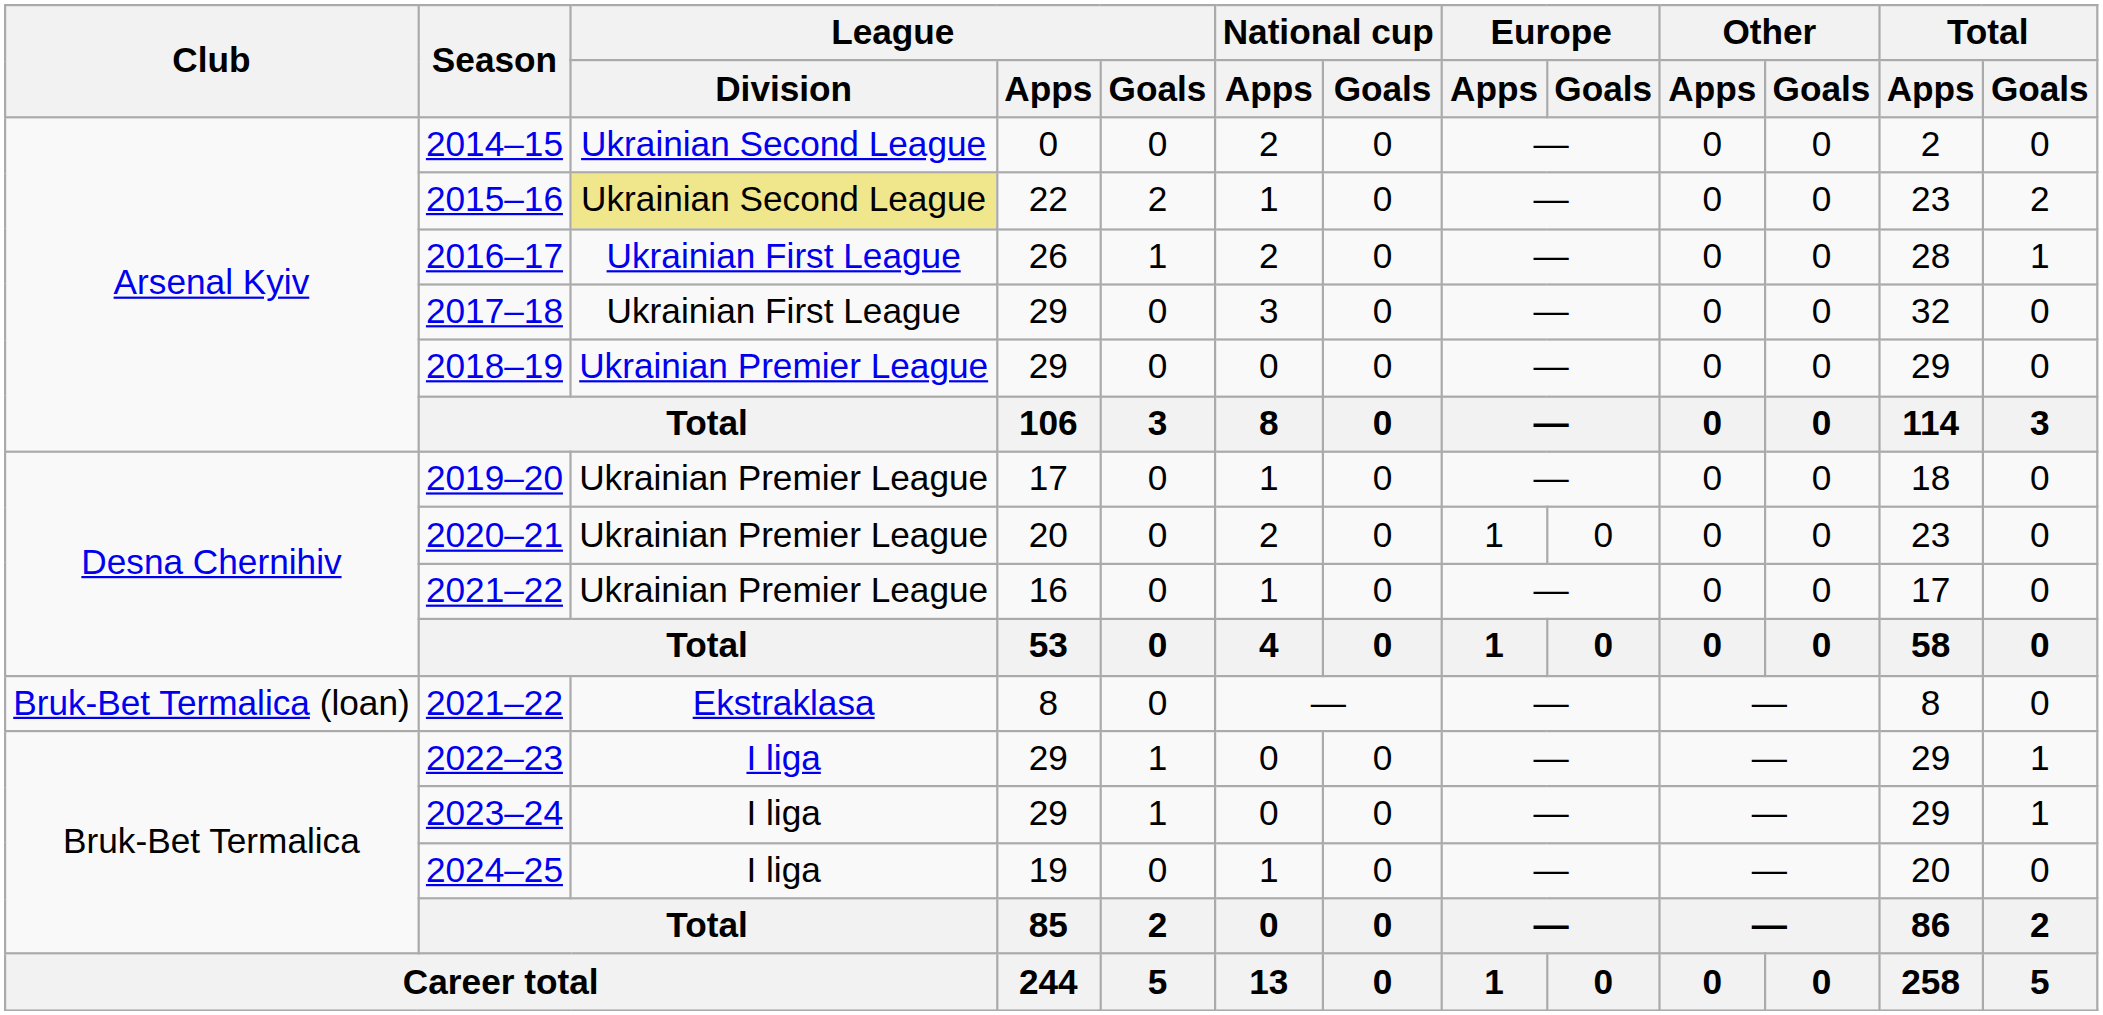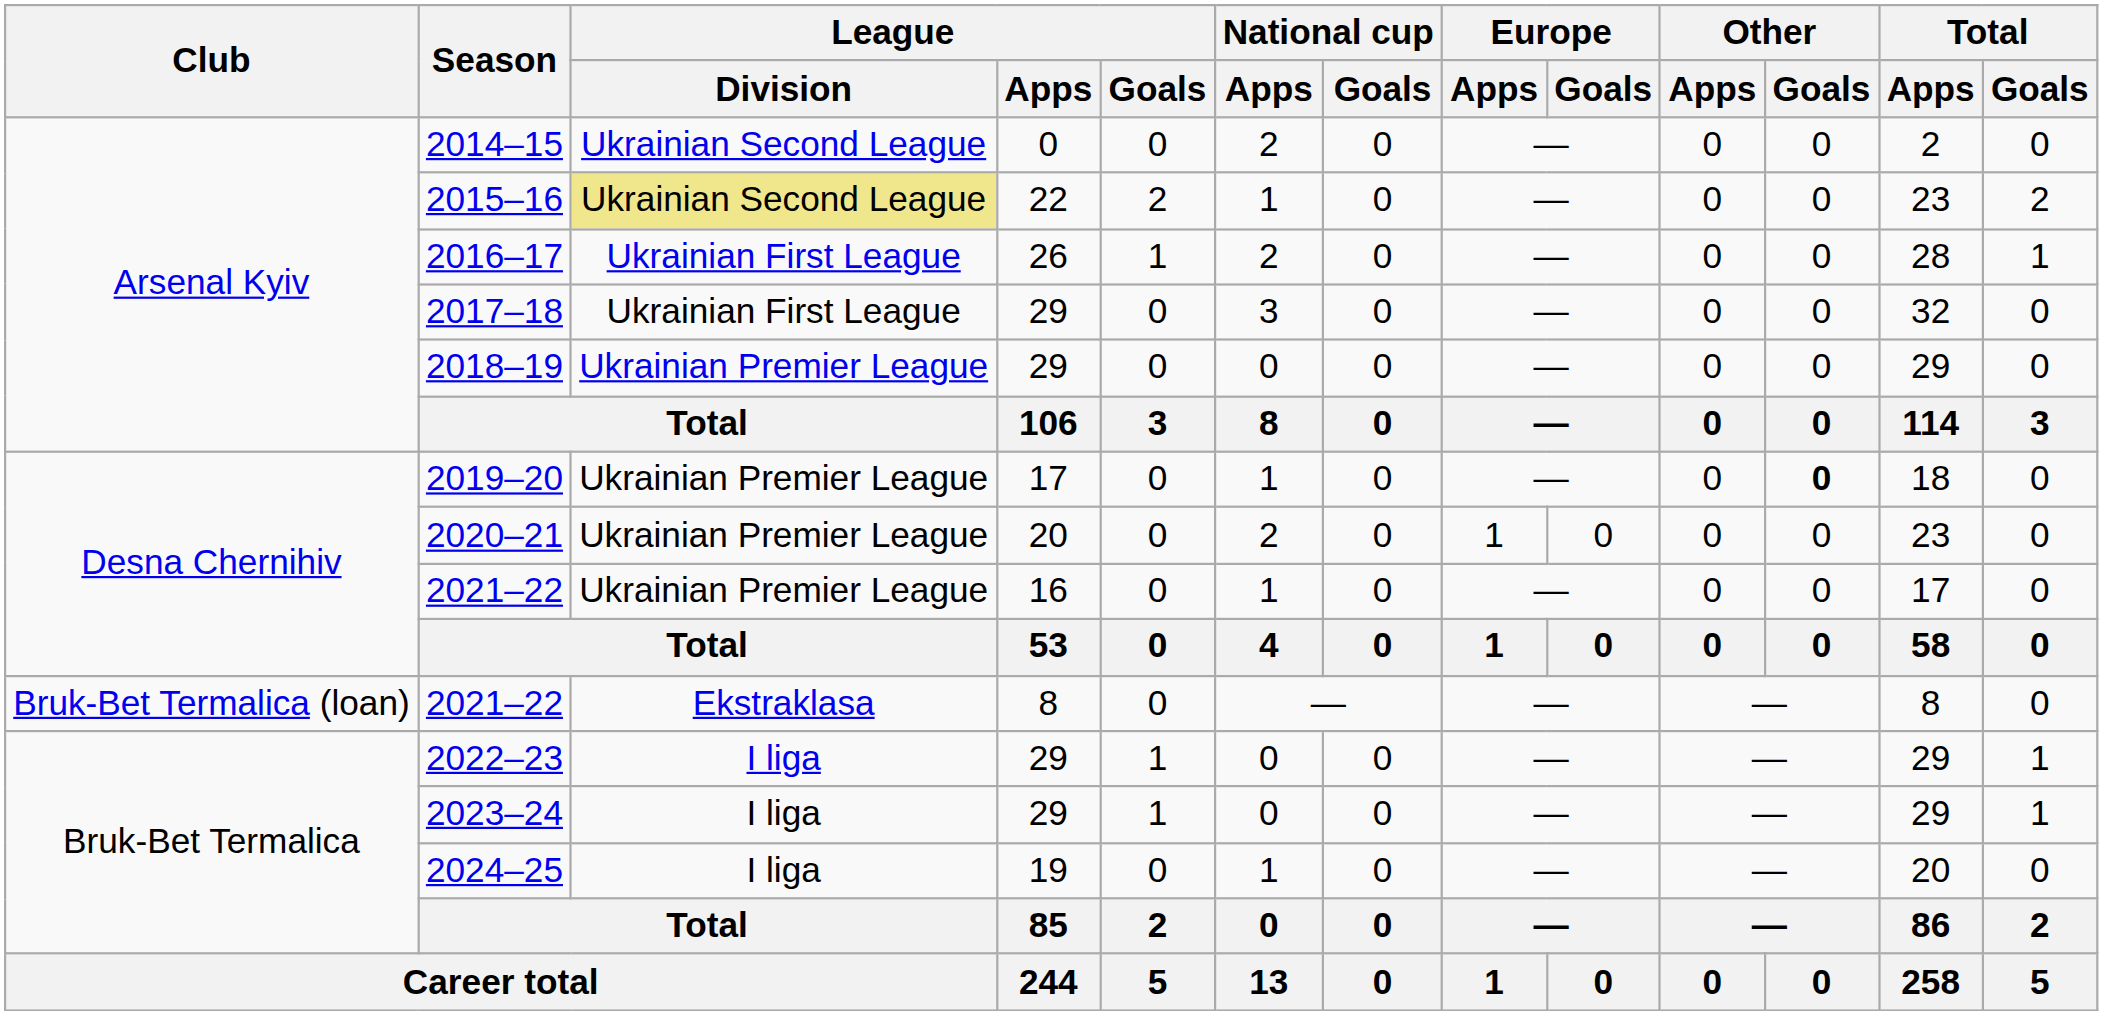(1822, 479) normal -> (1822, 479) bold
